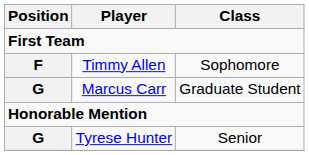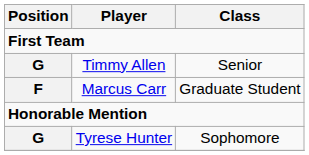(38, 65) F -> (38, 65) G
(240, 65) Sophomore -> (240, 65) Senior
(38, 89) G -> (38, 89) F
(240, 138) Senior -> (240, 138) Sophomore
